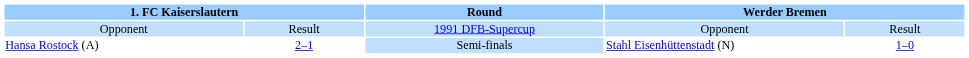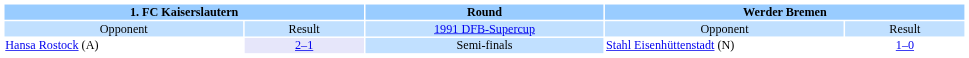(304, 45) no background -> (304, 45) lavender background
